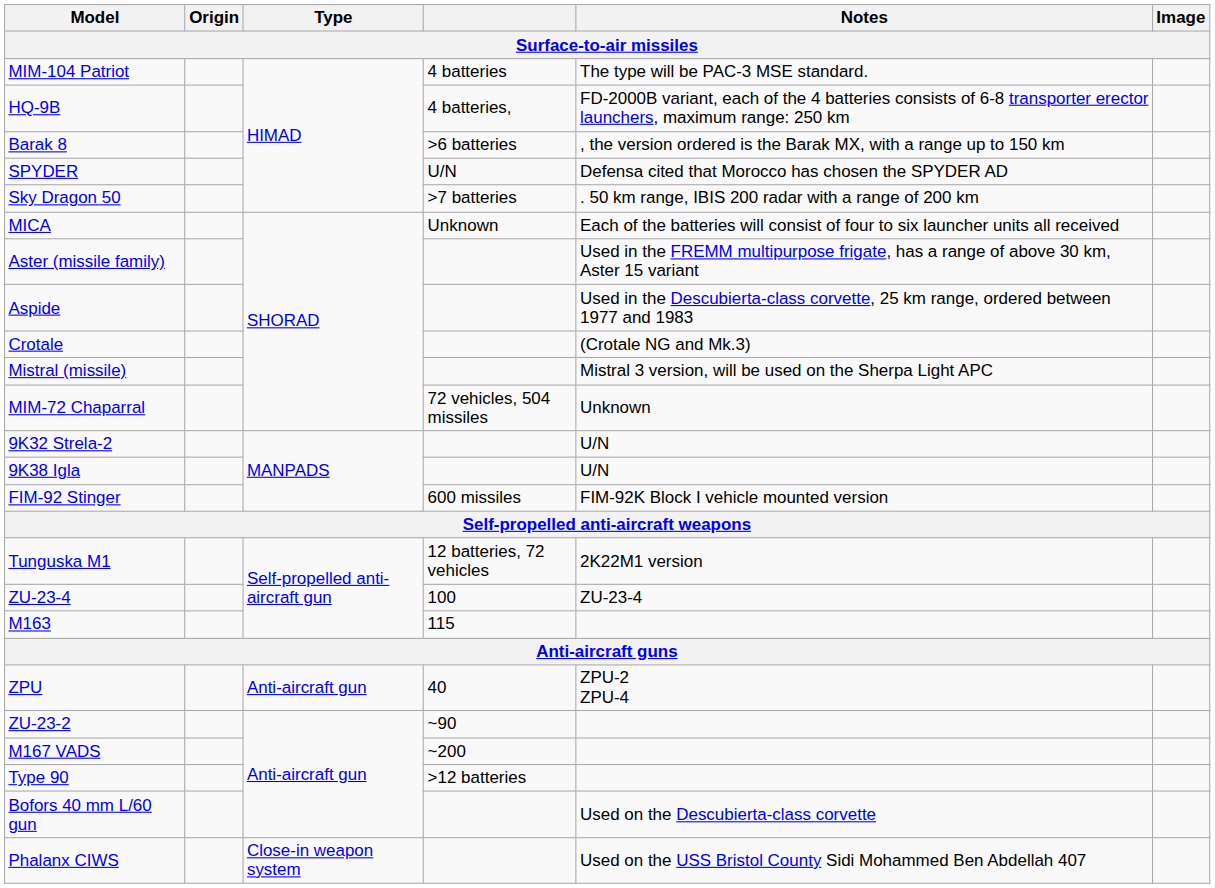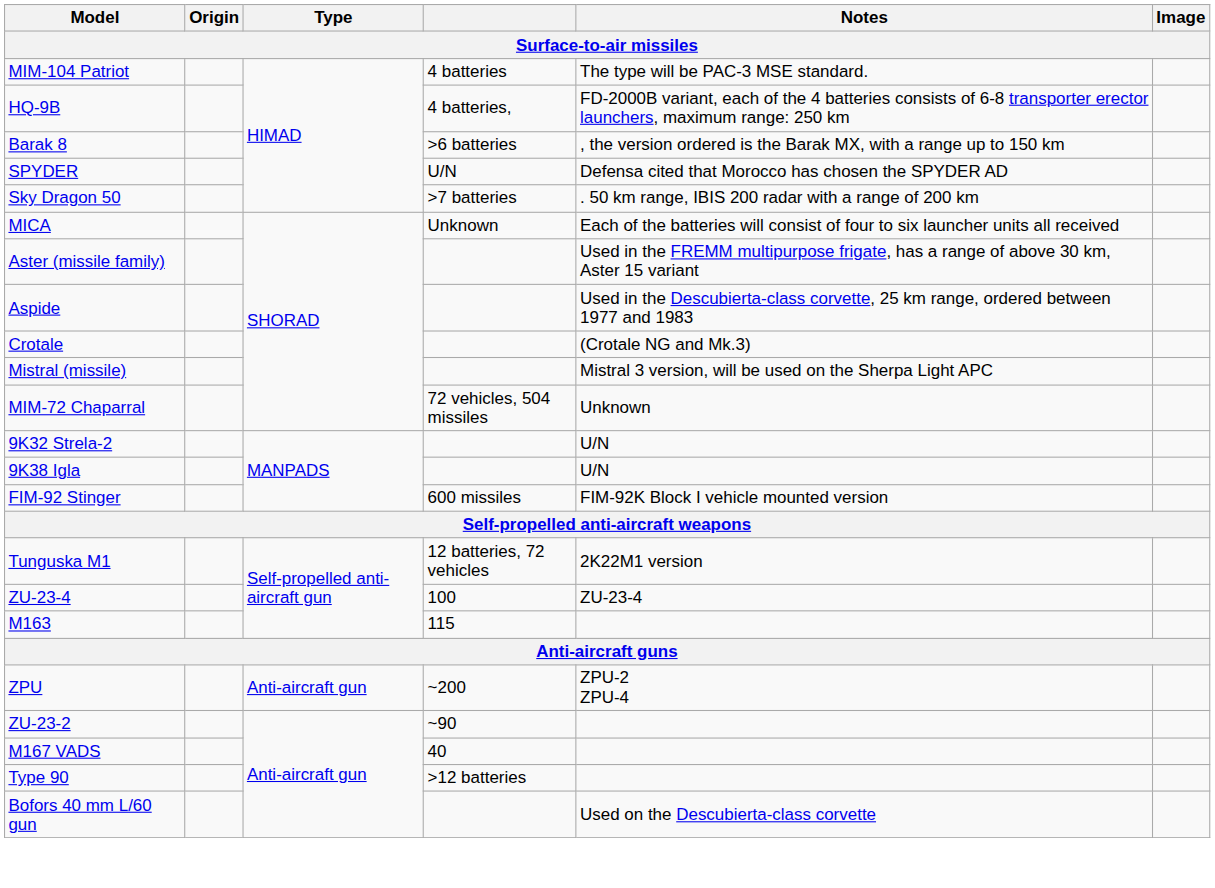(437, 687) 40 -> (447, 687) ~200
(447, 751) ~200 -> (437, 751) 40
- row: (64, 860)
